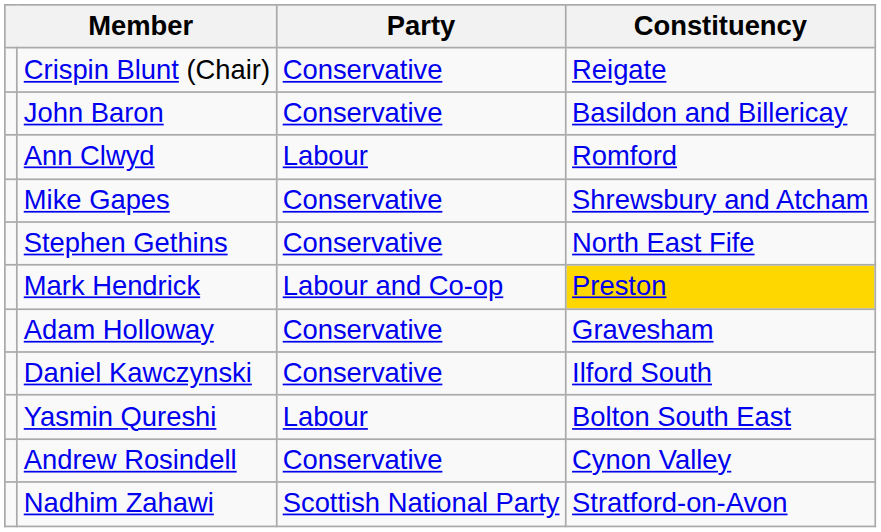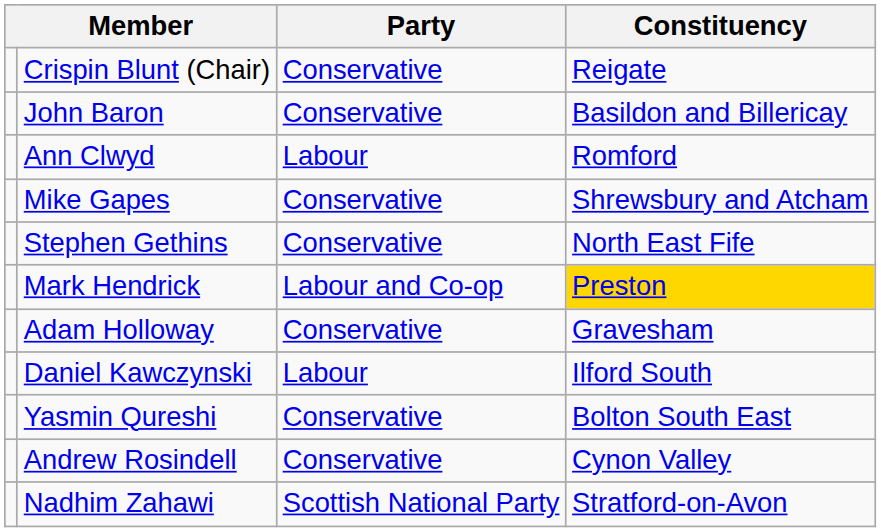(363, 373) Conservative -> (325, 373) Labour
(325, 416) Labour -> (363, 416) Conservative
